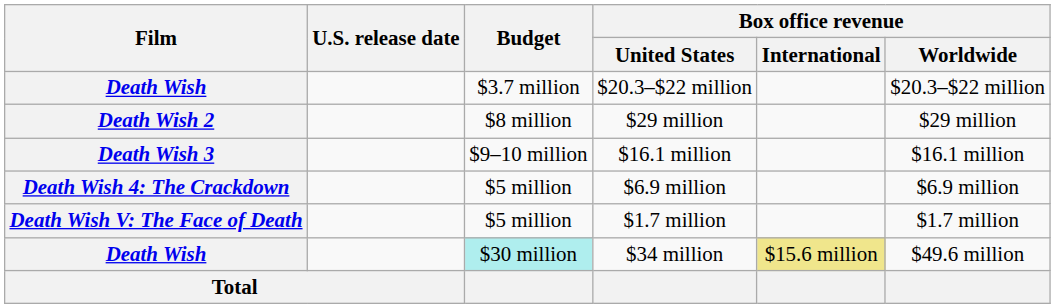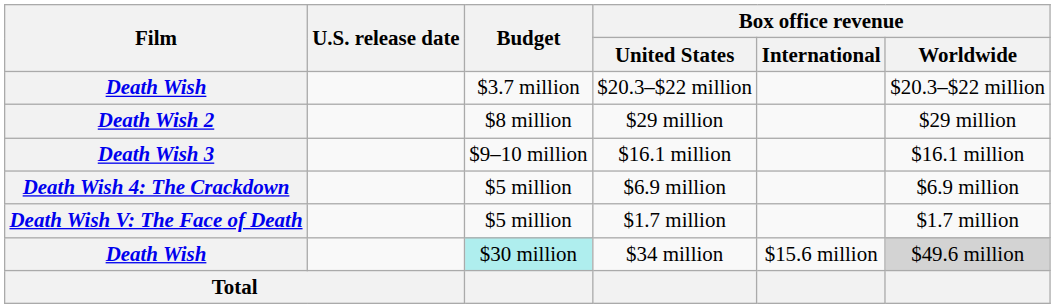(821, 253) khaki background -> (821, 253) no background
(968, 253) no background -> (968, 253) lightgrey background
